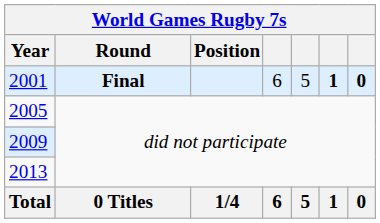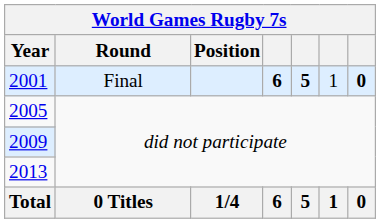(123, 80) bold -> (123, 80) normal
(277, 80) normal -> (277, 80) bold
(305, 80) normal -> (305, 80) bold
(333, 80) bold -> (333, 80) normal
